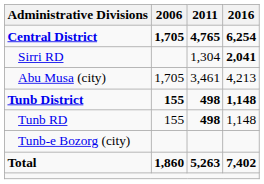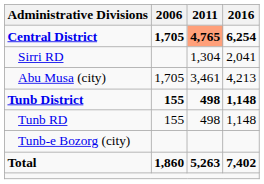(205, 36) no background -> (205, 36) lightsalmon background
(241, 57) bold -> (241, 57) normal
(210, 120) bold -> (210, 120) normal
